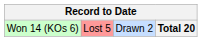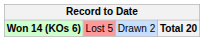(43, 28) normal -> (44, 28) bold
